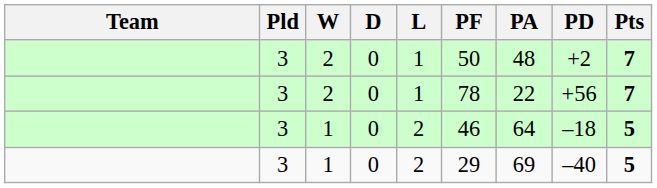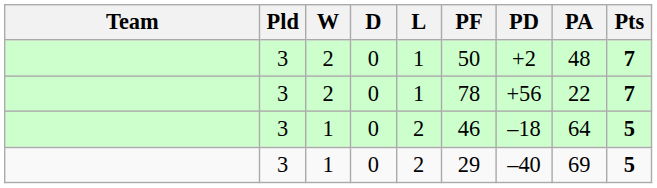columns swapped: (524, 22) <-> (579, 22)
